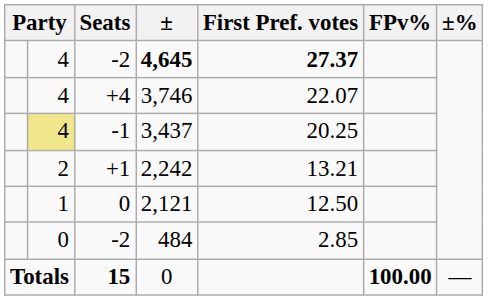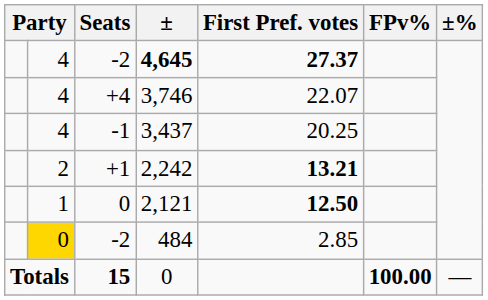(63, 131) khaki background -> (63, 131) no background
(332, 167) normal -> (332, 167) bold
(332, 204) normal -> (332, 204) bold
(63, 240) no background -> (63, 240) gold background
